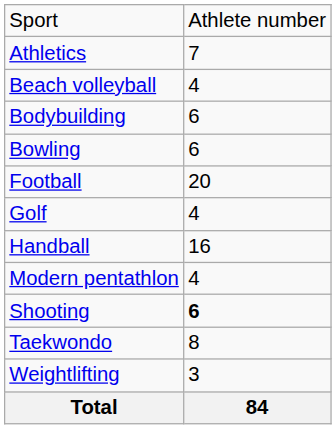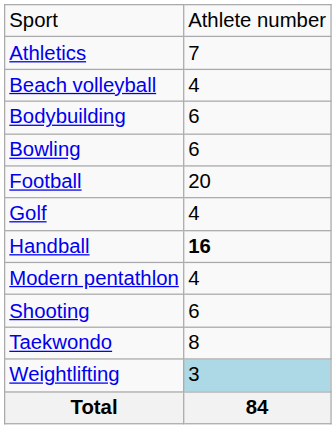(199, 246) normal -> (199, 246) bold
(194, 310) bold -> (194, 310) normal
(194, 375) no background -> (194, 375) lightblue background
